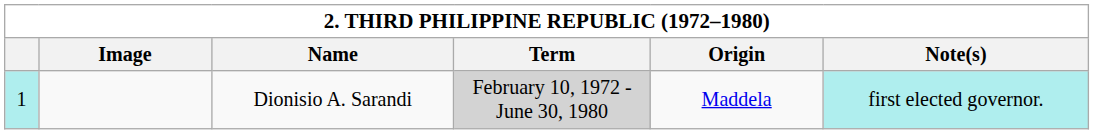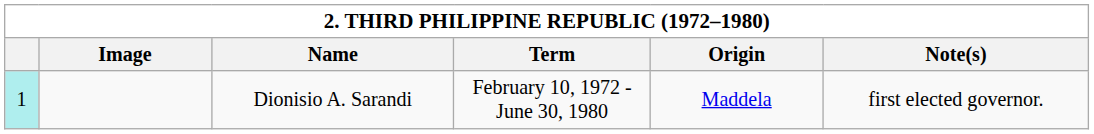(552, 99) lightgrey background -> (552, 99) no background
(956, 99) paleturquoise background -> (956, 99) no background
